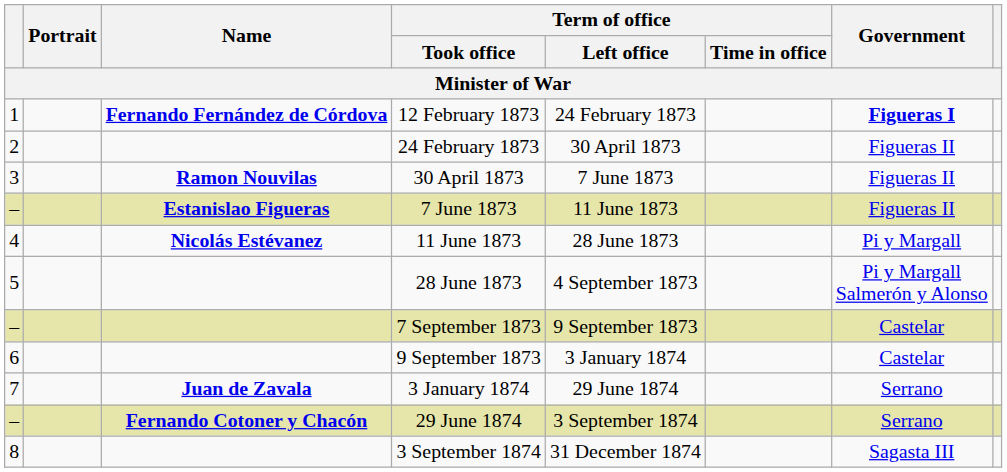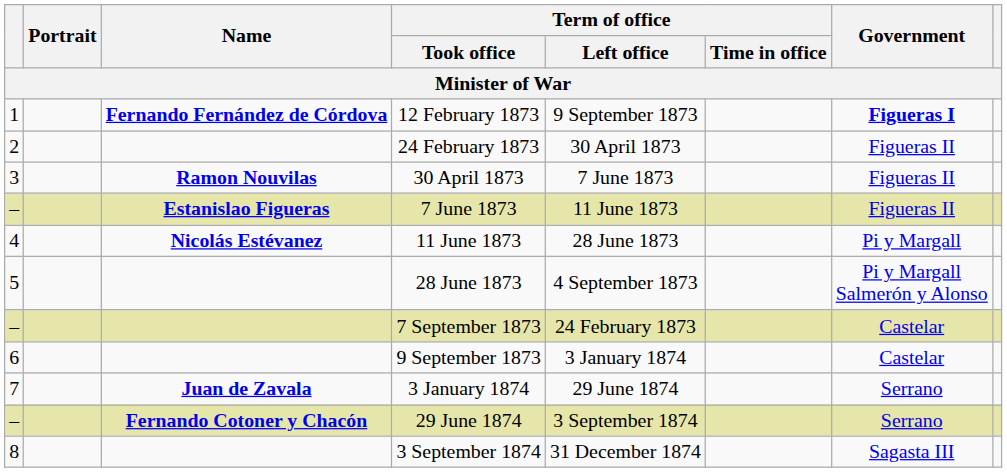(625, 114) 24 February 1873 -> (625, 114) 9 September 1873
(625, 325) 9 September 1873 -> (625, 325) 24 February 1873
